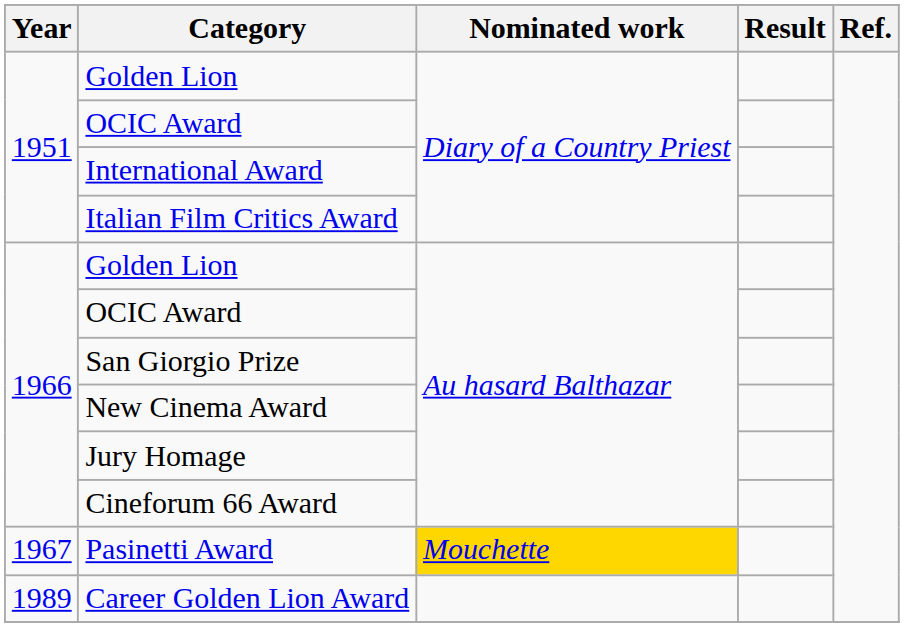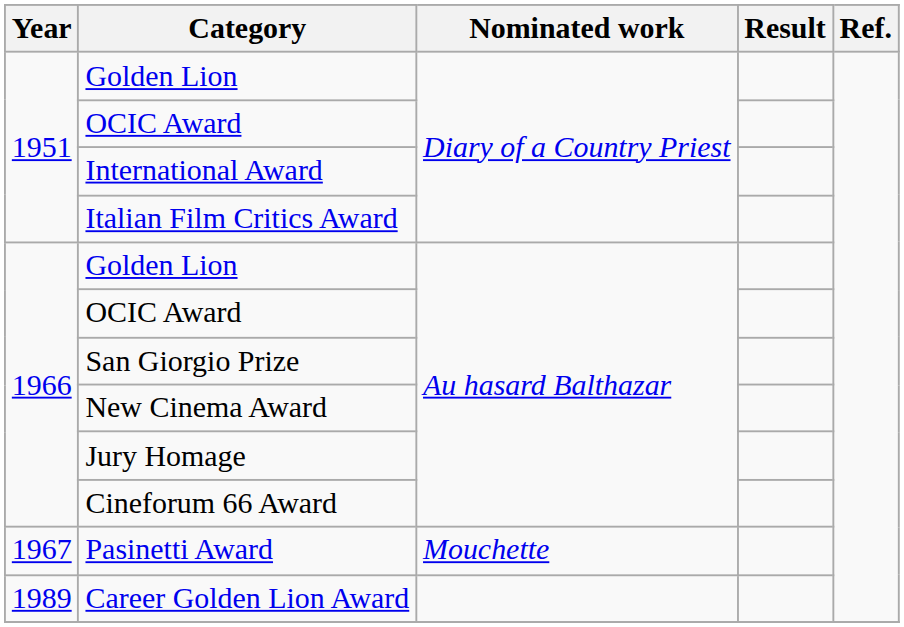(486, 550) gold background -> (486, 550) no background
